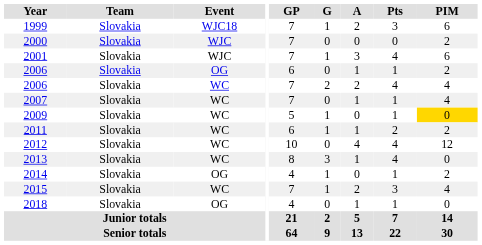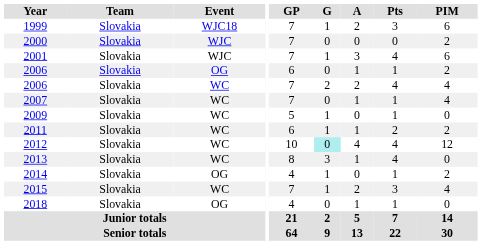(447, 115) gold background -> (447, 115) no background
(327, 144) no background -> (327, 144) paleturquoise background
